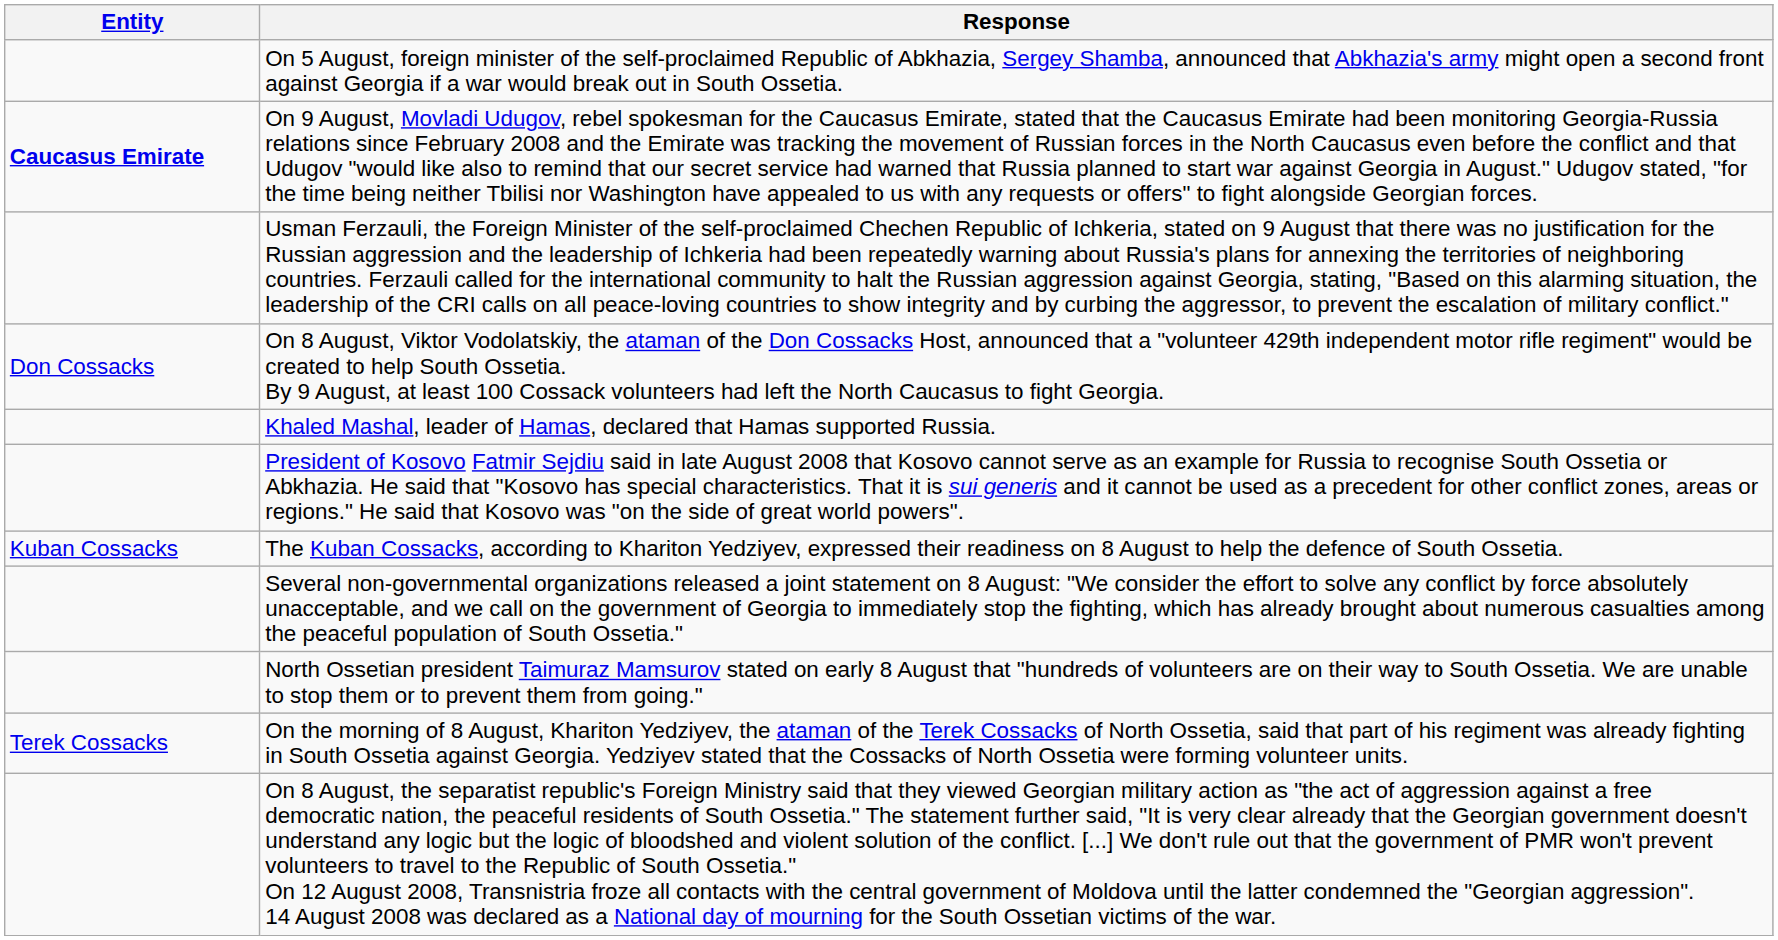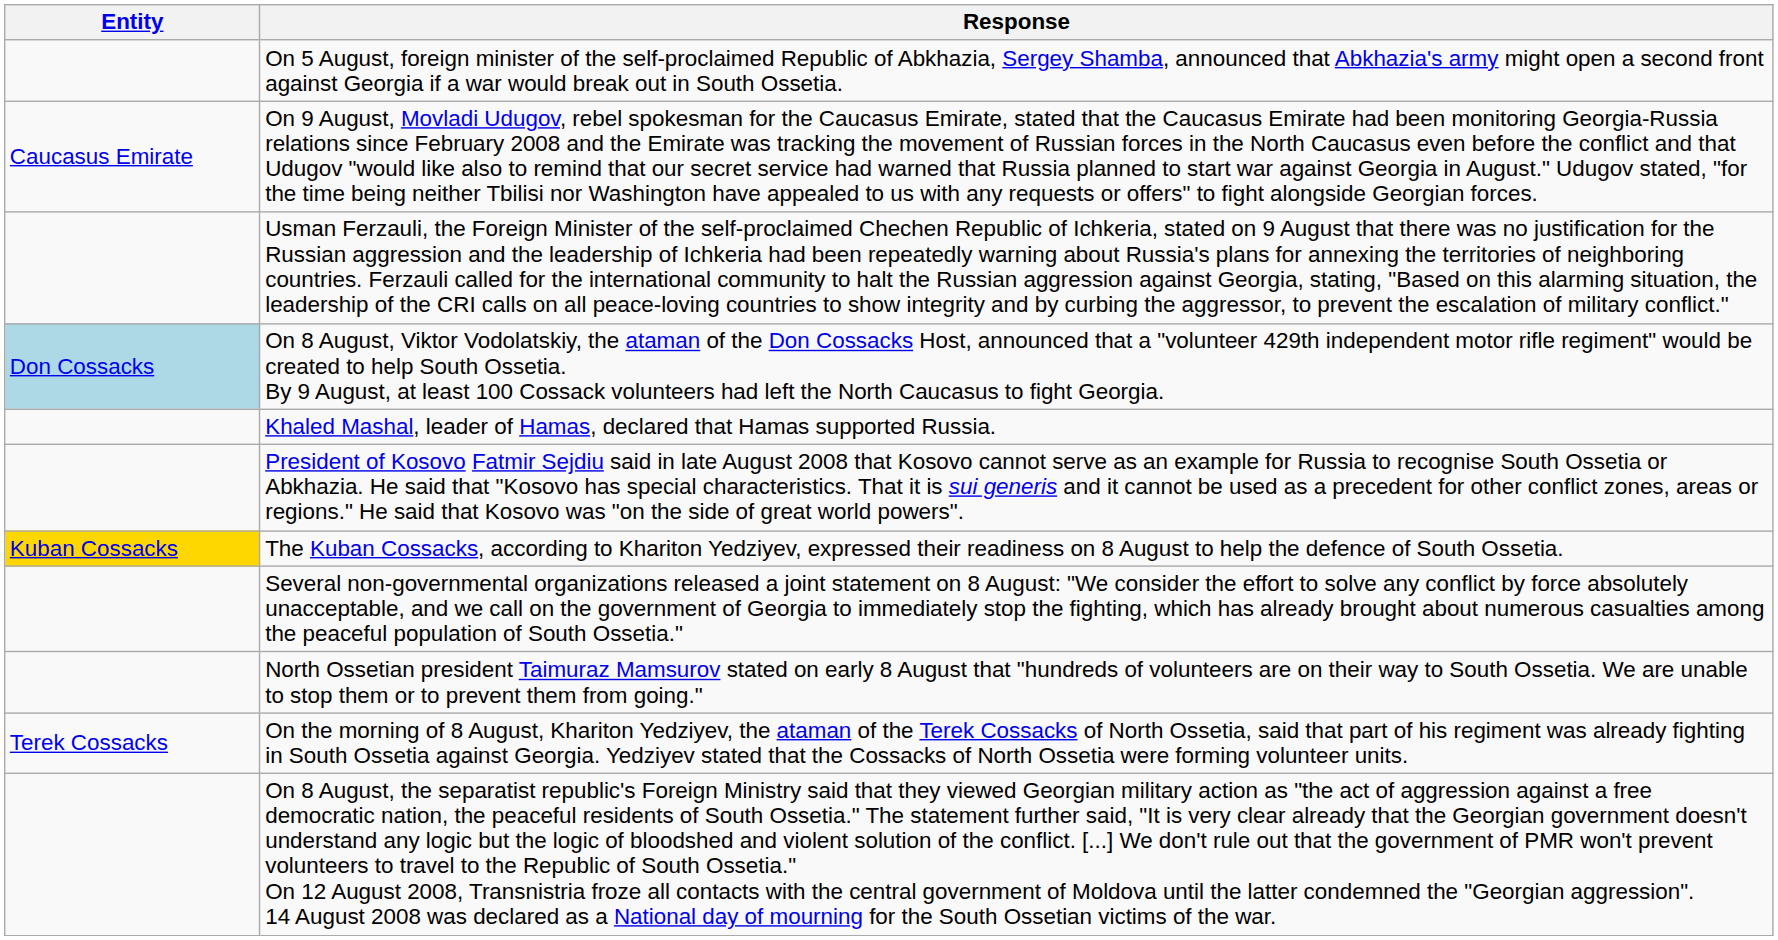(107, 156) bold -> (101, 156) normal
(82, 365) no background -> (82, 365) lightblue background
(94, 548) no background -> (94, 548) gold background
